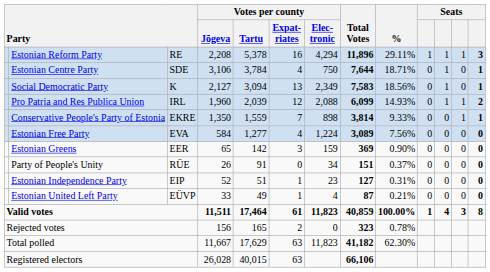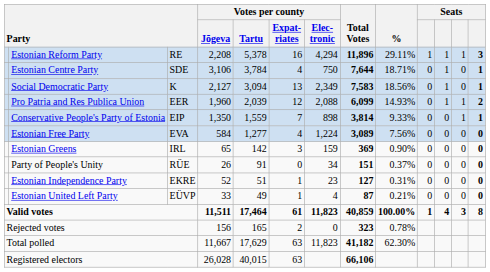(178, 102) IRL -> (179, 102) EER
(183, 117) EKRE -> (177, 117) EIP
(179, 149) EER -> (178, 149) IRL
(177, 180) EIP -> (183, 180) EKRE
